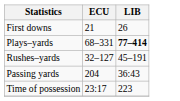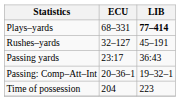- row: (29, 27)
(92, 73) 204 -> (112, 58) 23:17
+ row: (52, 73)
(96, 88) 23:17 -> (109, 88) 204
